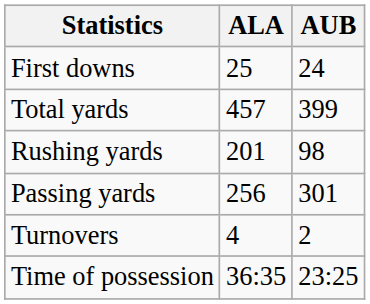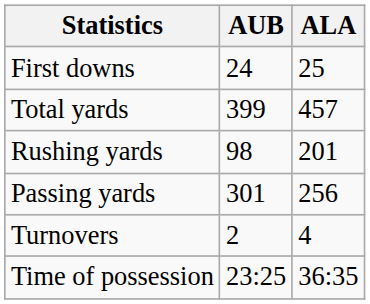columns swapped: (328, 25) <-> (256, 25)
